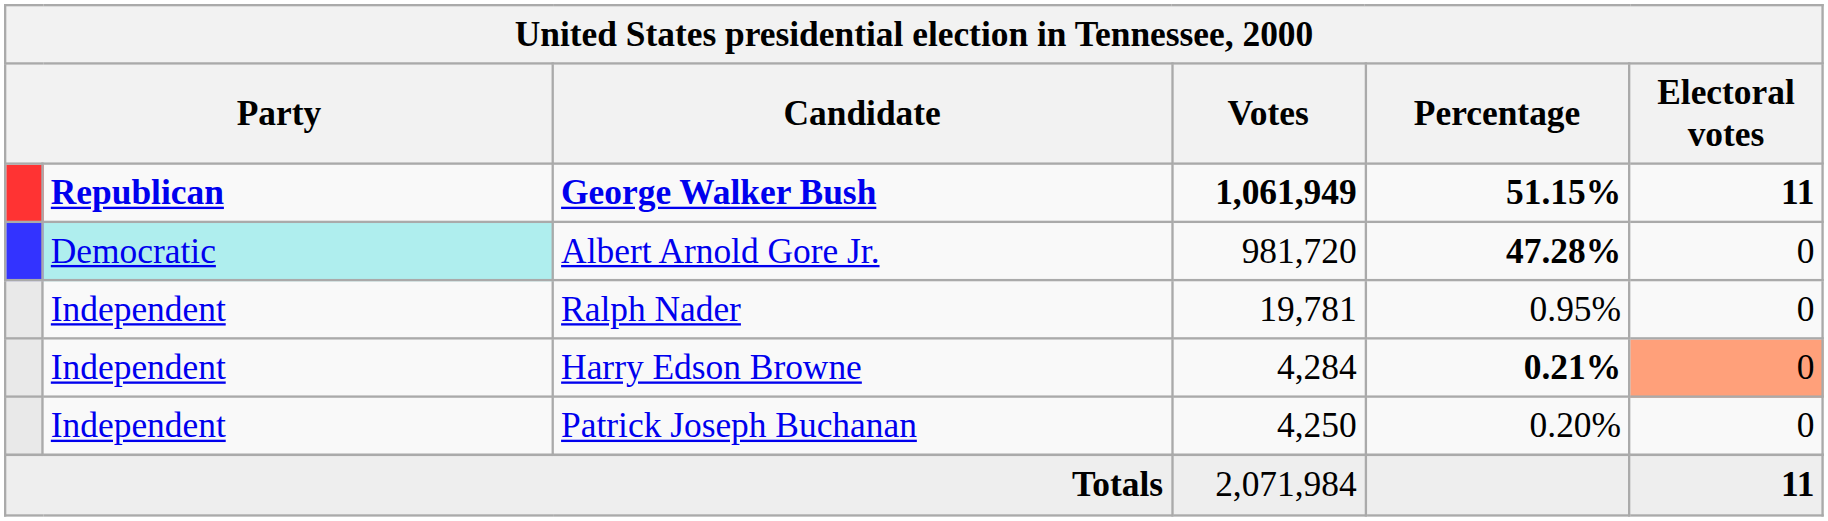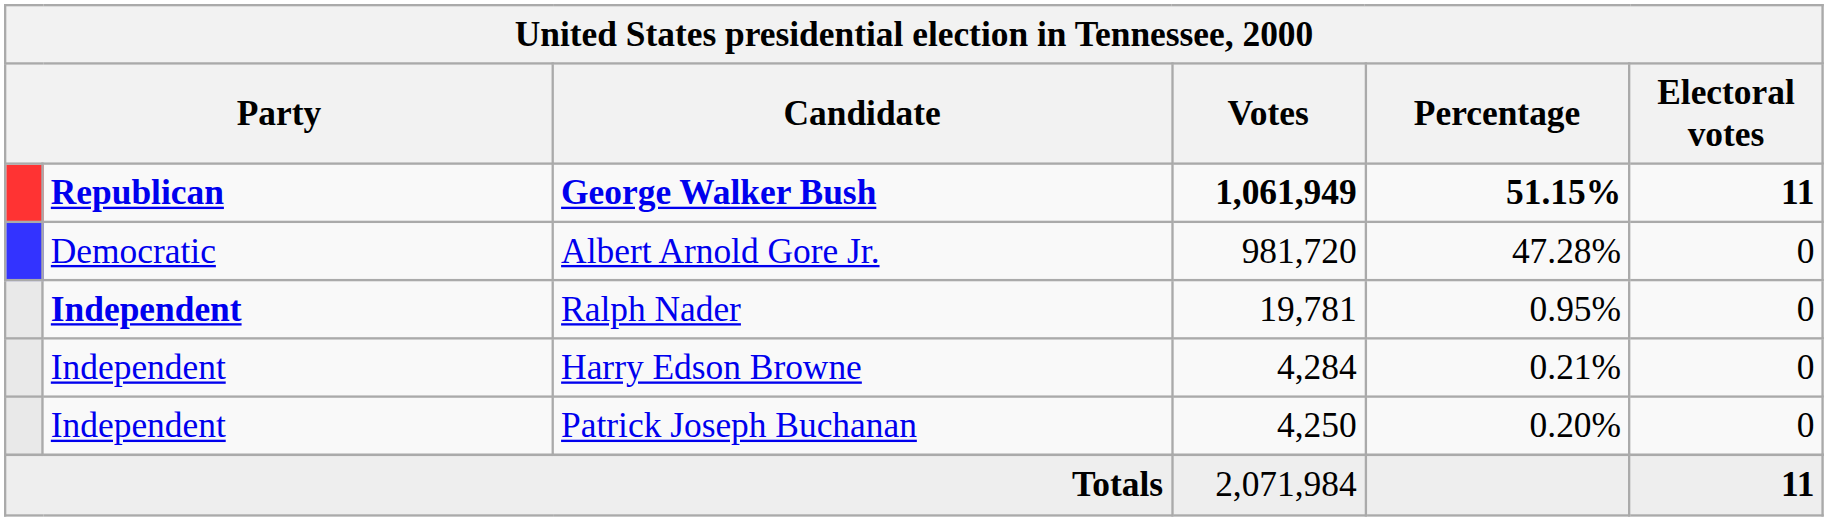(133, 251) paleturquoise background -> (133, 251) no background
(1564, 251) bold -> (1566, 251) normal
(138, 309) normal -> (146, 309) bold
(1572, 367) bold -> (1575, 367) normal
(1806, 367) lightsalmon background -> (1806, 367) no background
